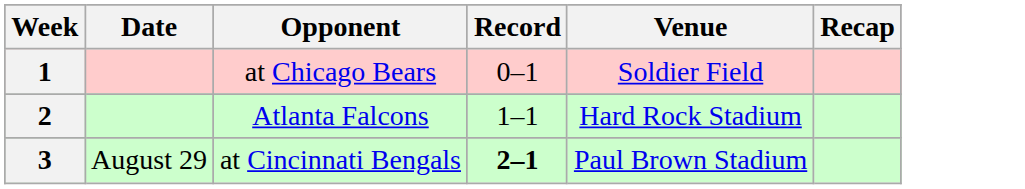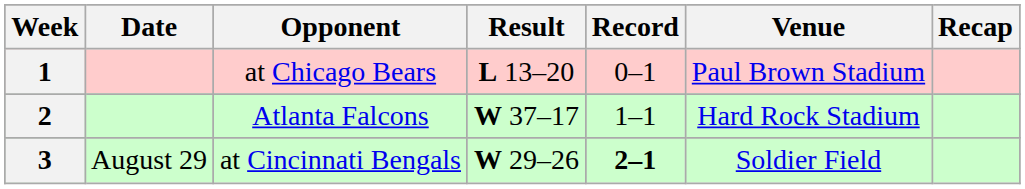+ column: (526, 26)
(691, 71) Soldier Field -> (808, 71) Paul Brown Stadium
(691, 159) Paul Brown Stadium -> (808, 159) Soldier Field
